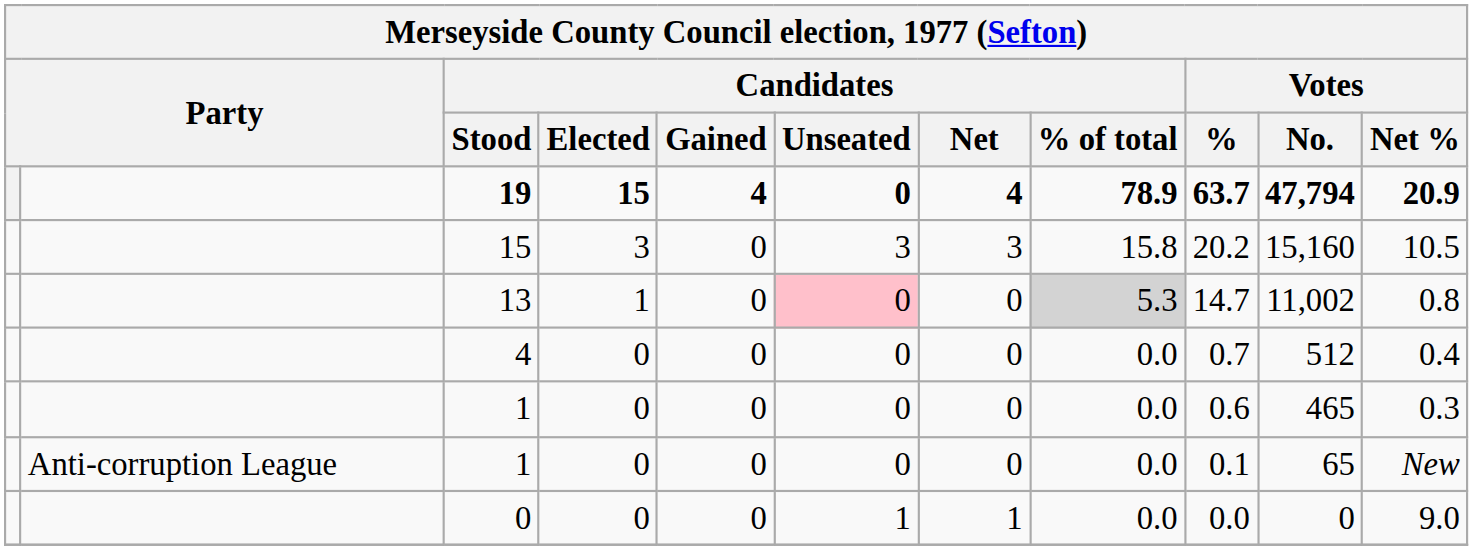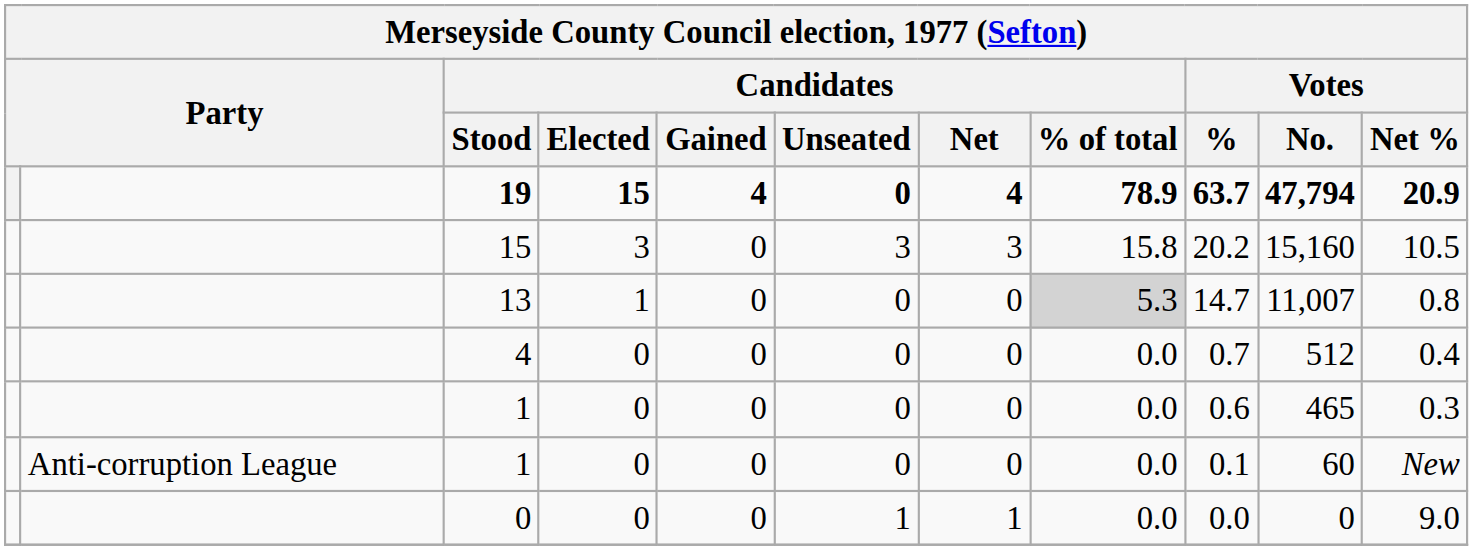(903, 301) pink background -> (903, 301) no background
(1311, 301) 11,002 -> (1311, 301) 11,007
(1339, 462) 65 -> (1339, 462) 60
